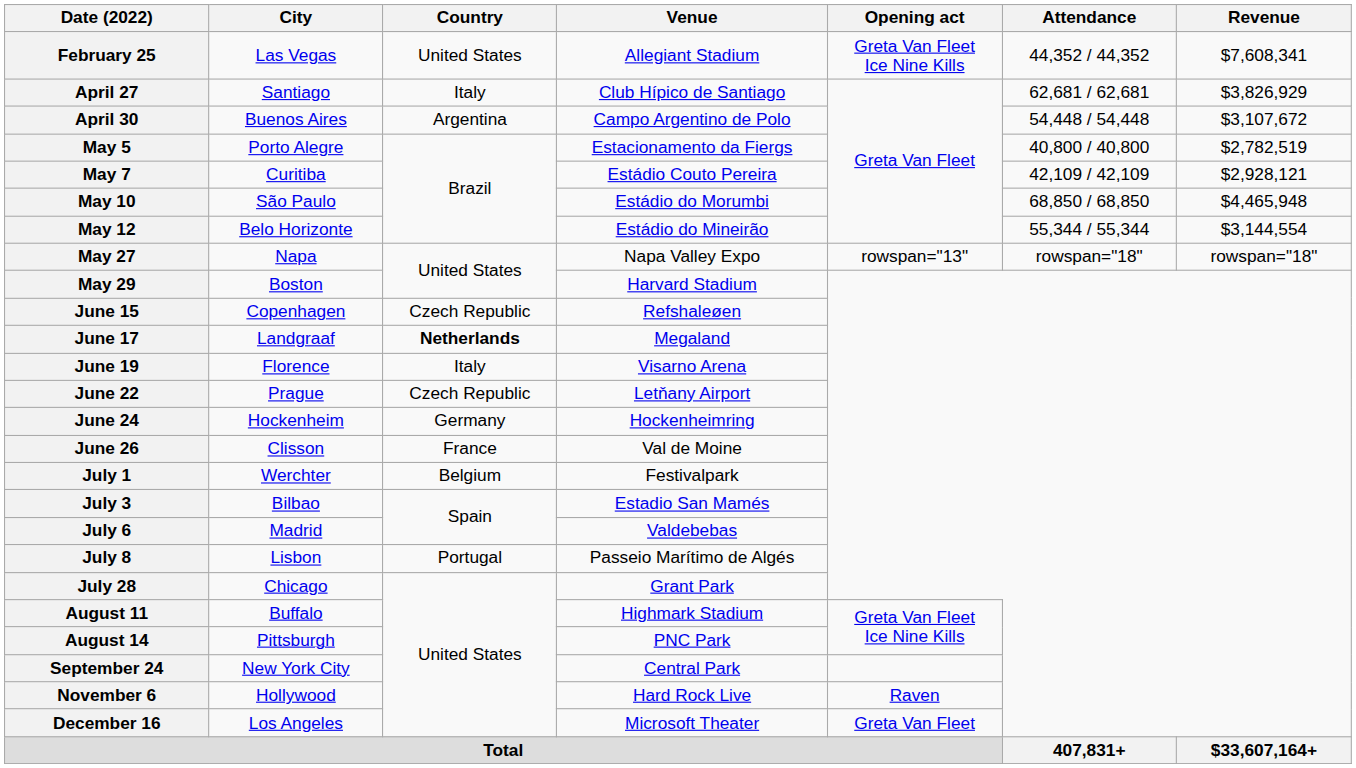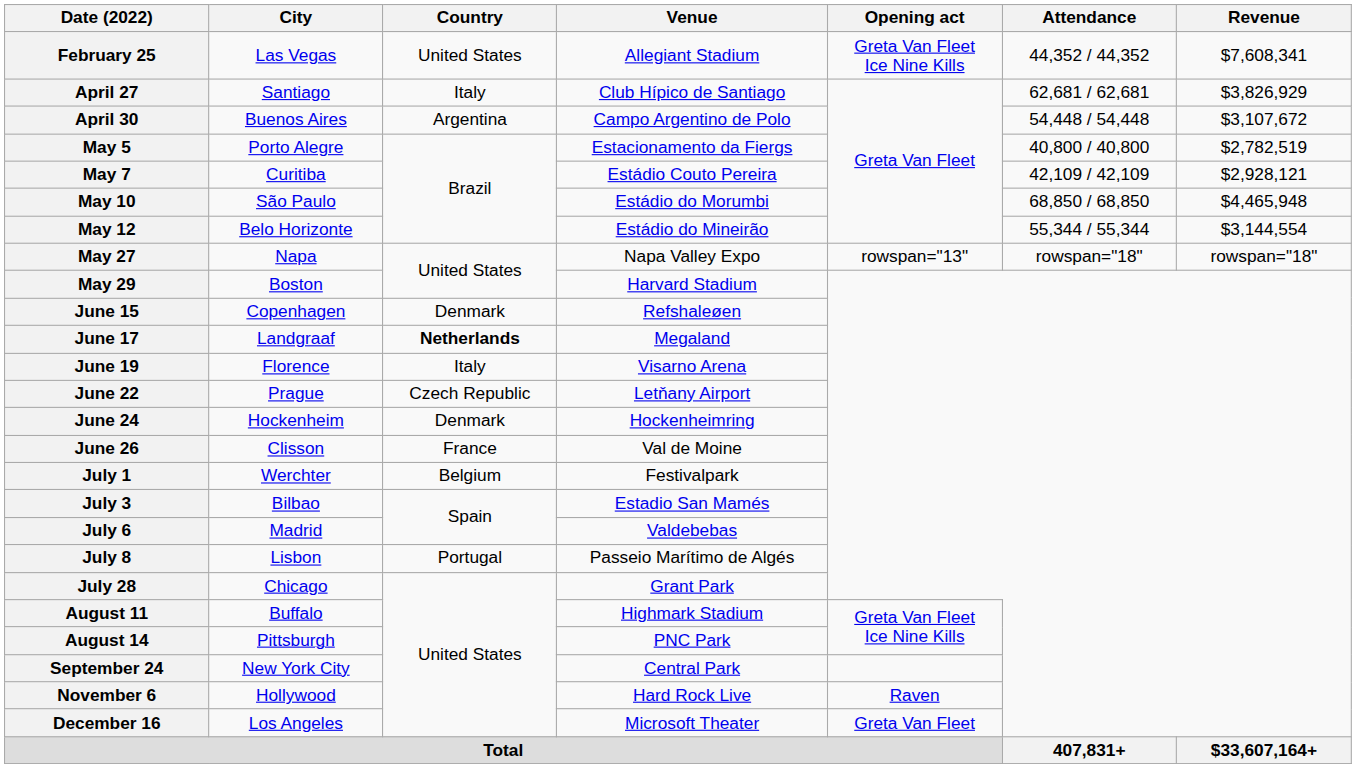(470, 311) Czech Republic -> (470, 311) Denmark
(470, 421) Germany -> (470, 421) Denmark
